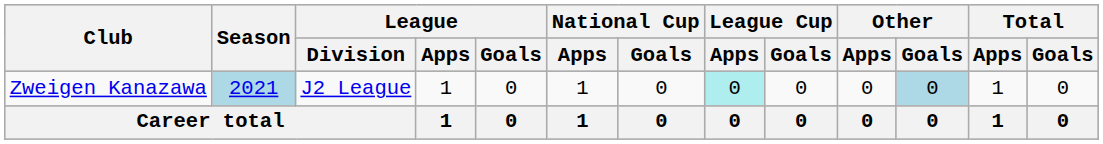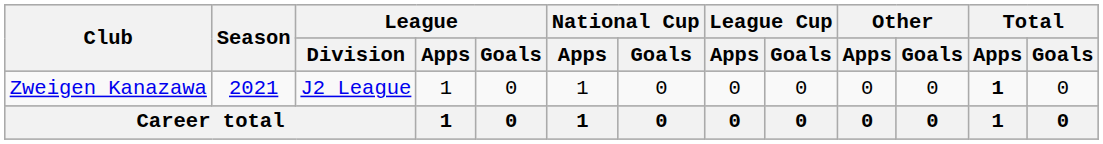(254, 88) lightblue background -> (254, 88) no background
(735, 88) paleturquoise background -> (735, 88) no background
(932, 88) lightblue background -> (932, 88) no background
(998, 88) normal -> (998, 88) bold
